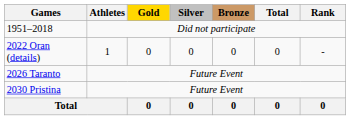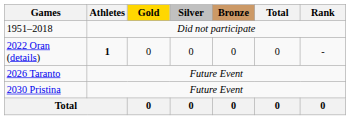(107, 51) normal -> (107, 51) bold
